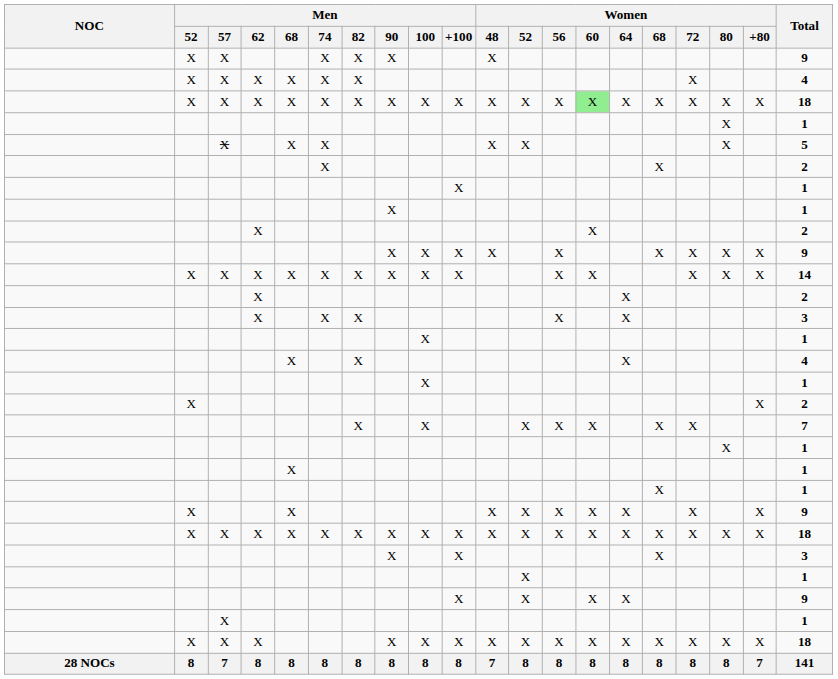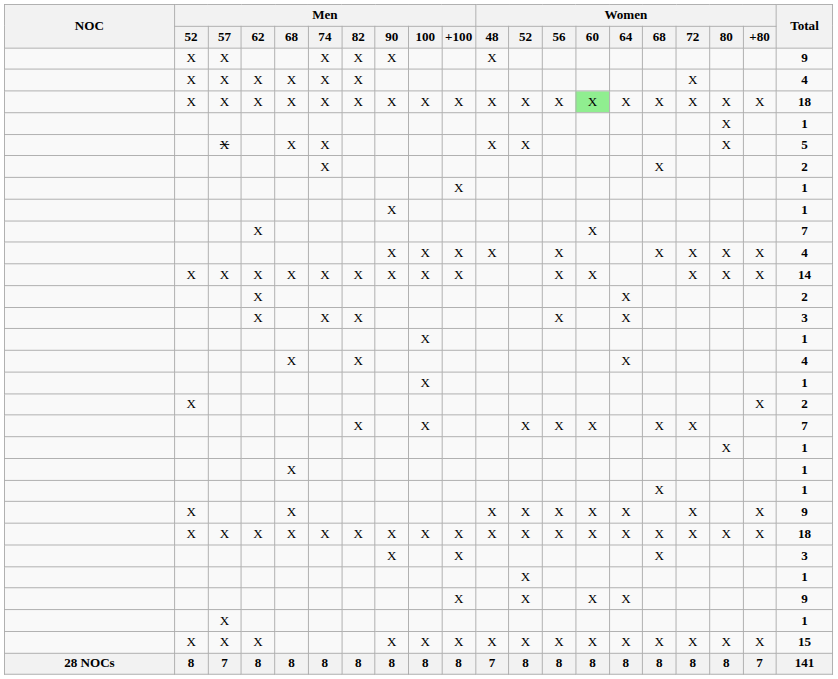(804, 231) 2 -> (804, 231) 7
(804, 253) 9 -> (804, 253) 4
(804, 642) 18 -> (804, 642) 15
